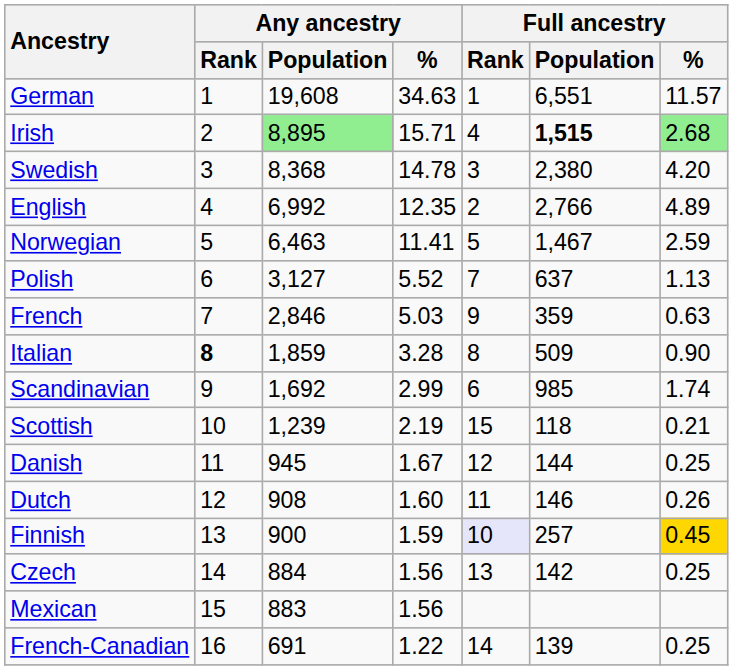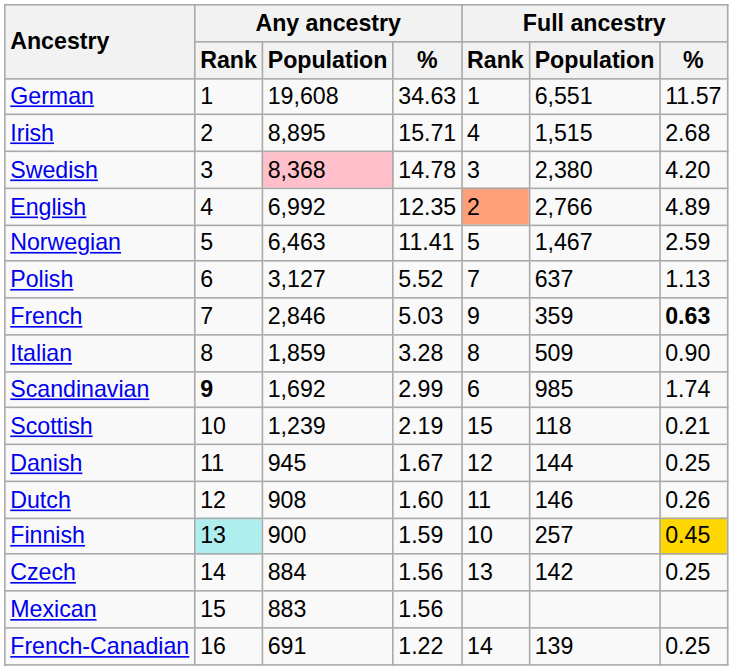(297, 133) lightgreen background -> (297, 133) no background
(564, 133) bold -> (564, 133) normal
(688, 133) lightgreen background -> (688, 133) no background
(297, 170) no background -> (297, 170) pink background
(474, 207) no background -> (474, 207) lightsalmon background
(688, 317) normal -> (688, 317) bold
(207, 353) bold -> (207, 353) normal
(207, 390) normal -> (207, 390) bold
(213, 536) no background -> (213, 536) paleturquoise background
(480, 536) lavender background -> (480, 536) no background
